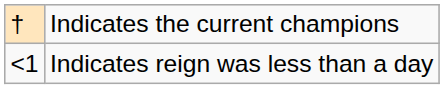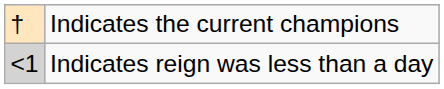(25, 63) no background -> (25, 63) lightgrey background
